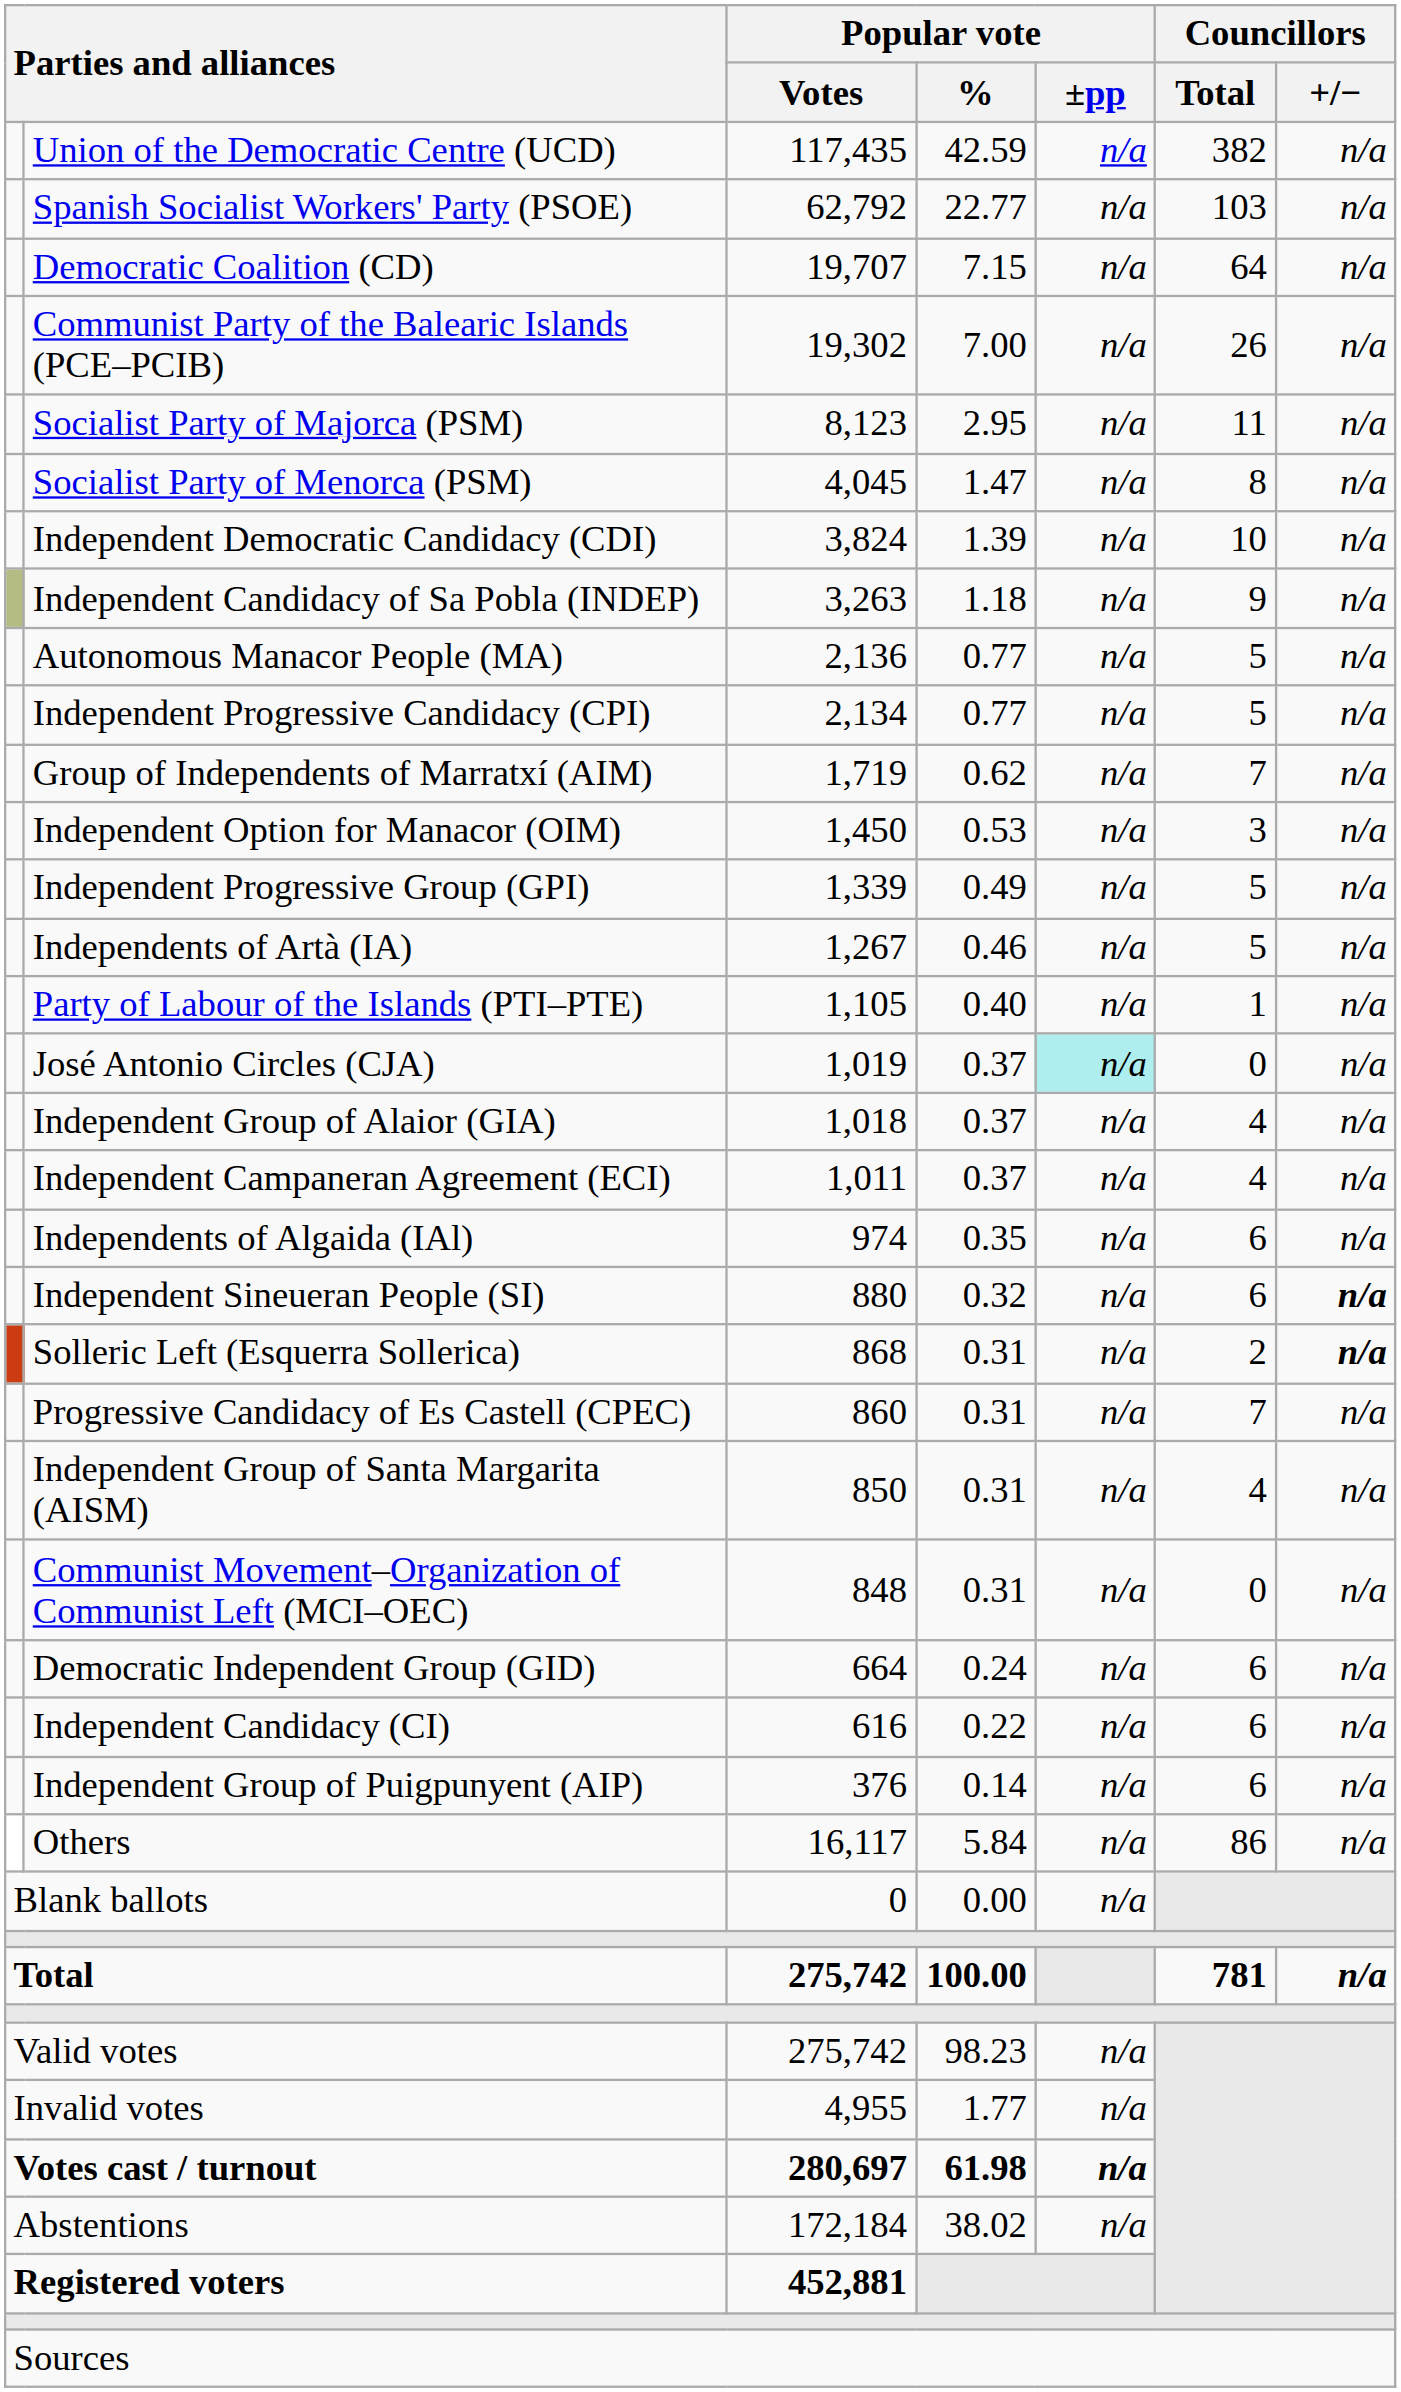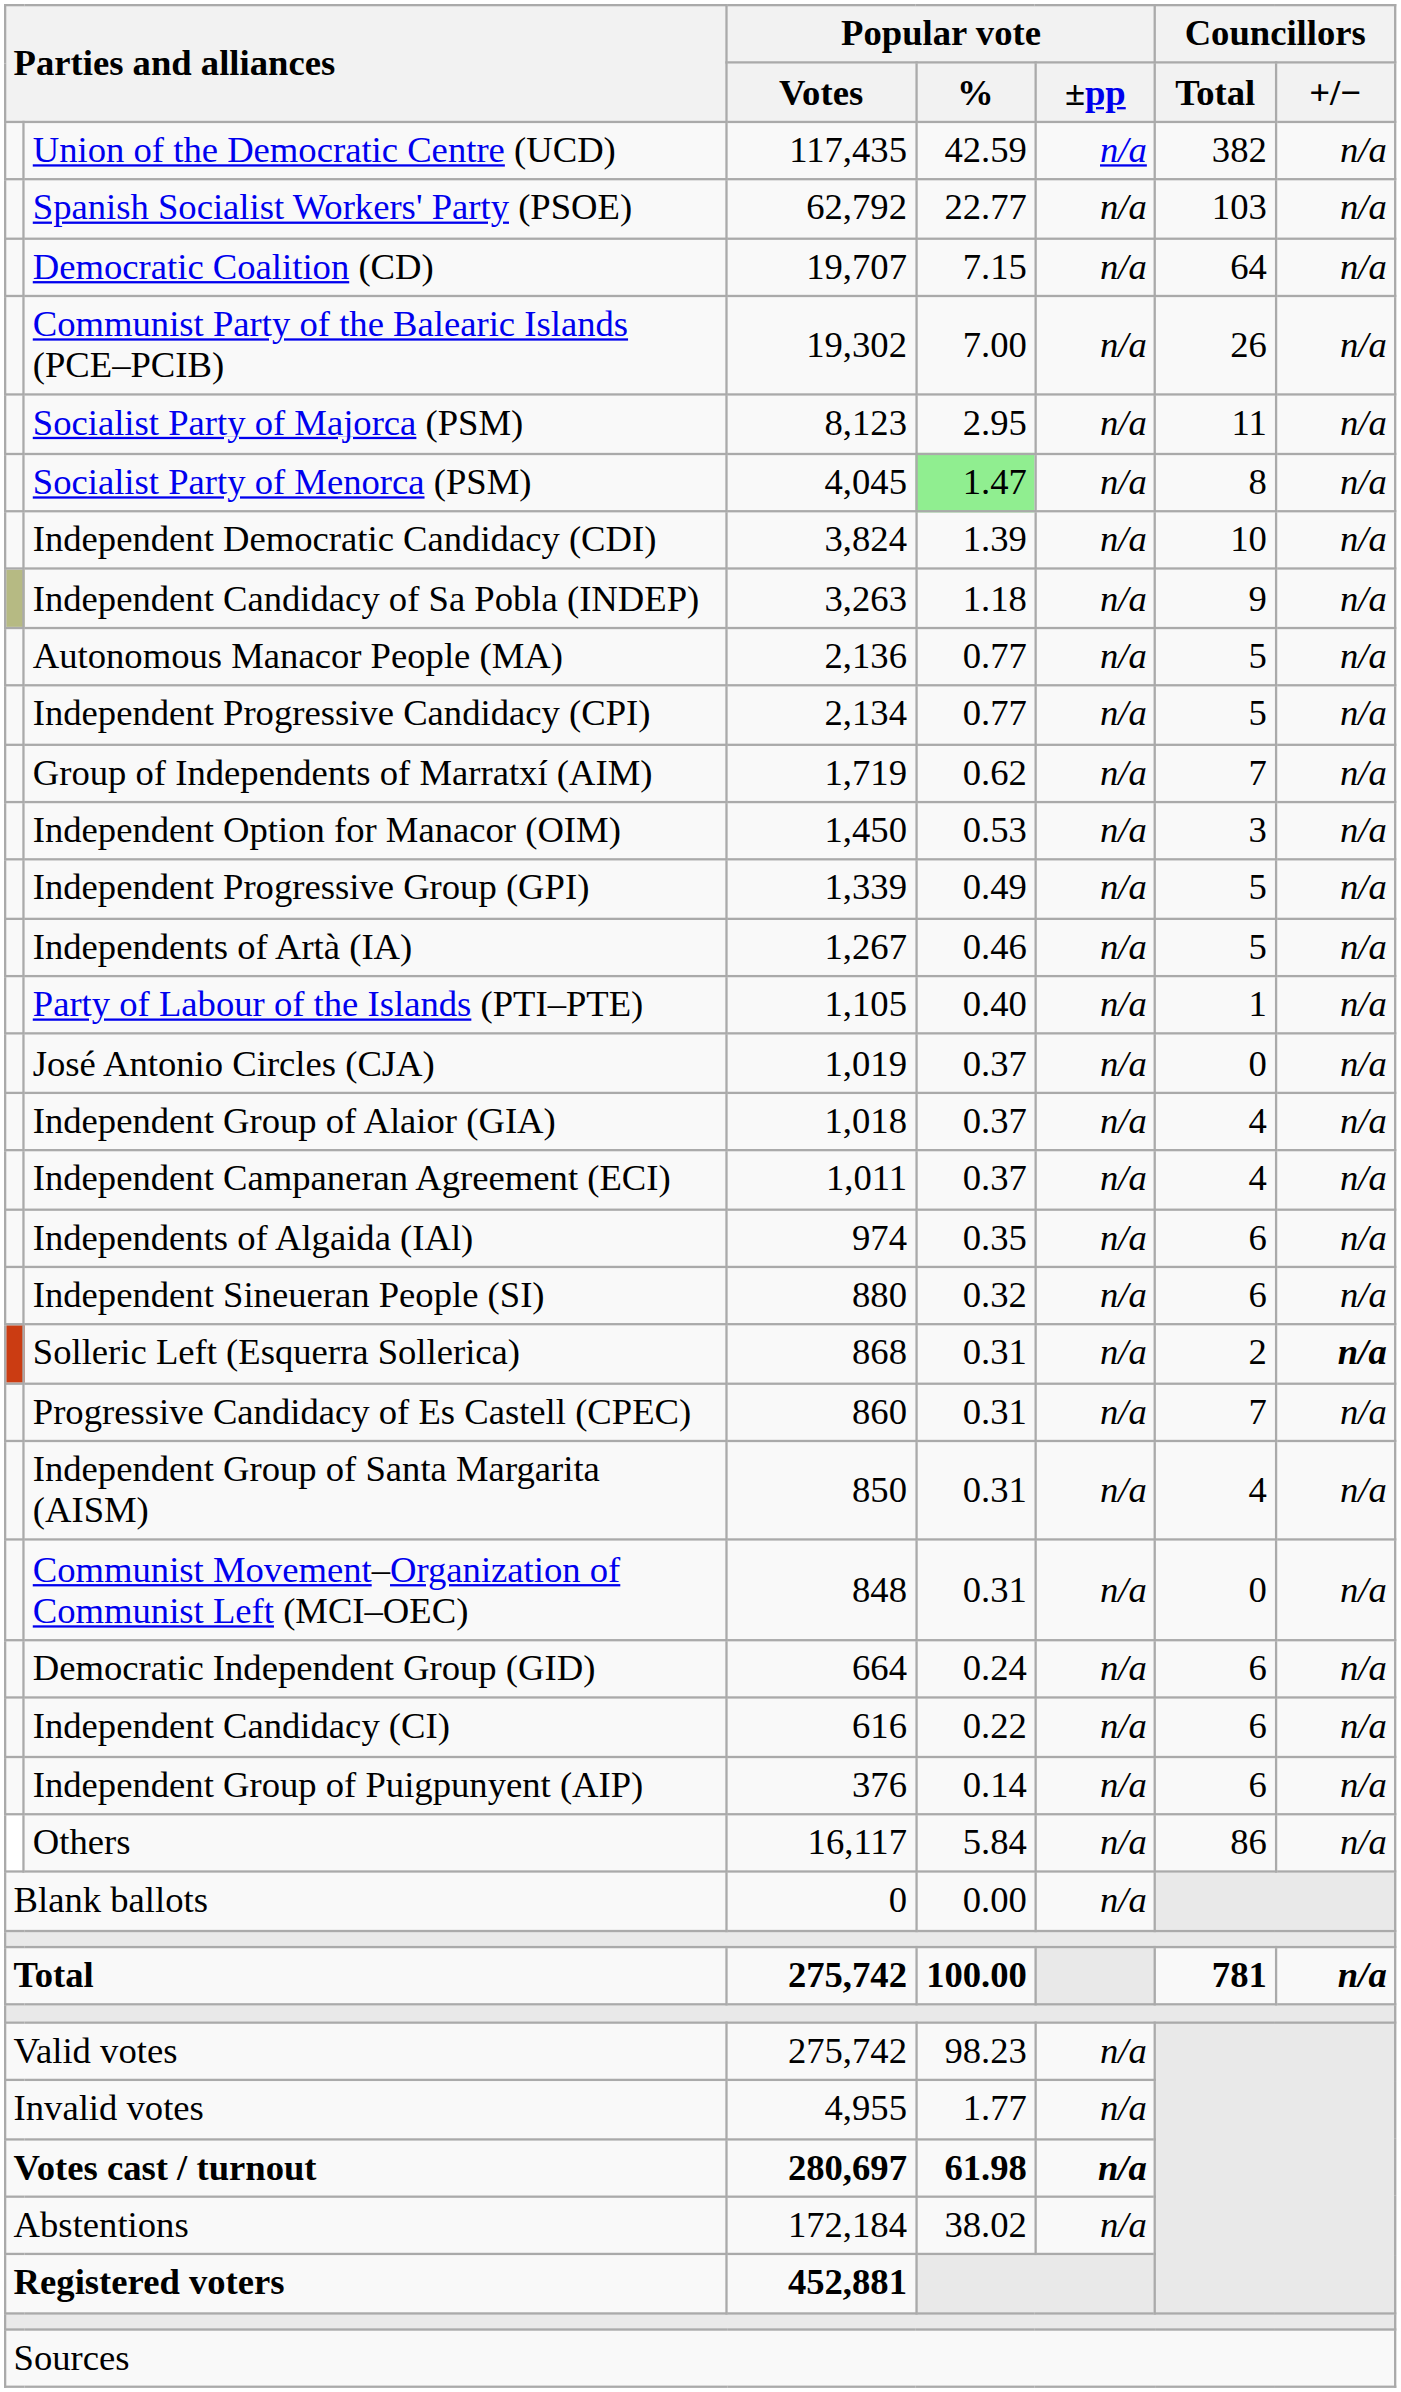(995, 481) no background -> (995, 481) lightgreen background
(1123, 1062) paleturquoise background -> (1123, 1062) no background
(1362, 1295) bold -> (1363, 1295) normal
